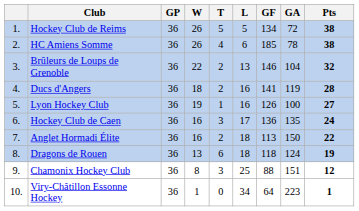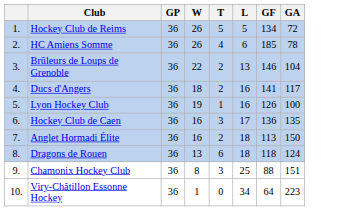- column: (329, 12)
(293, 89) 119 -> (293, 89) 117
